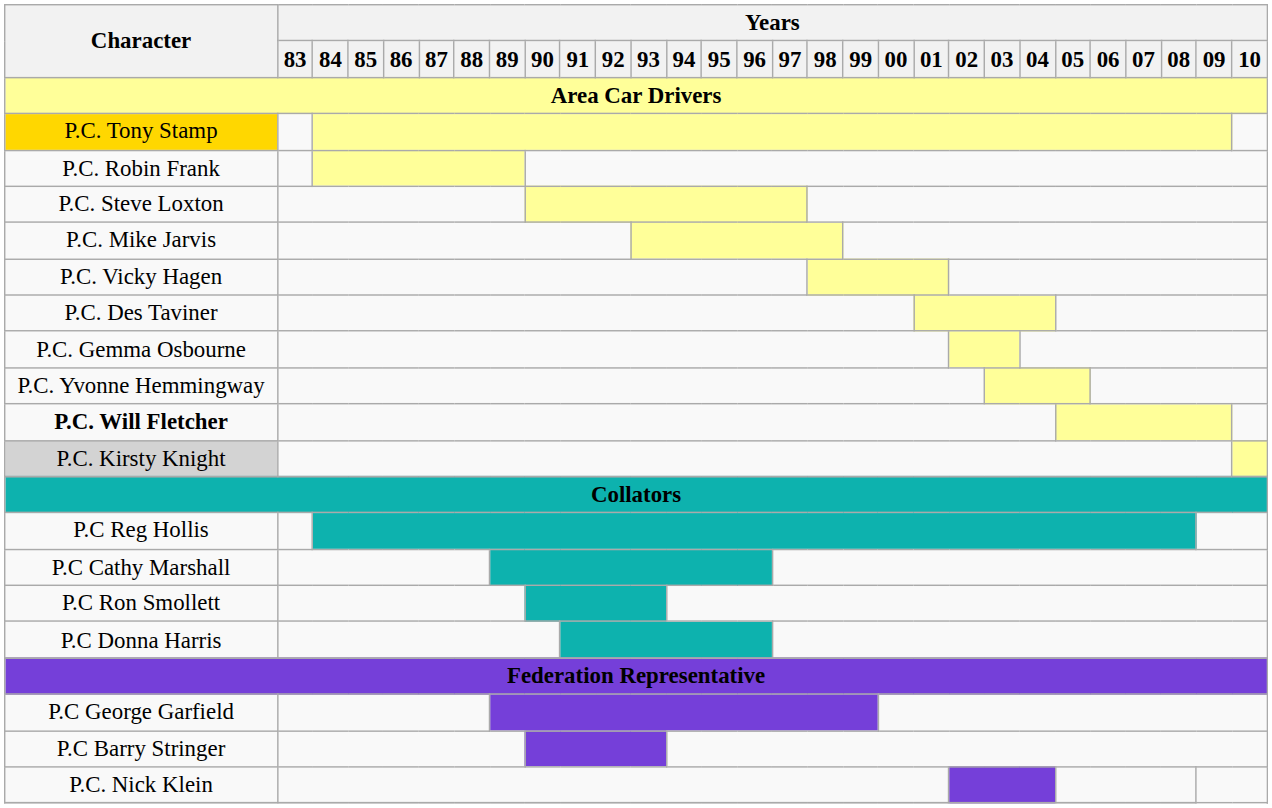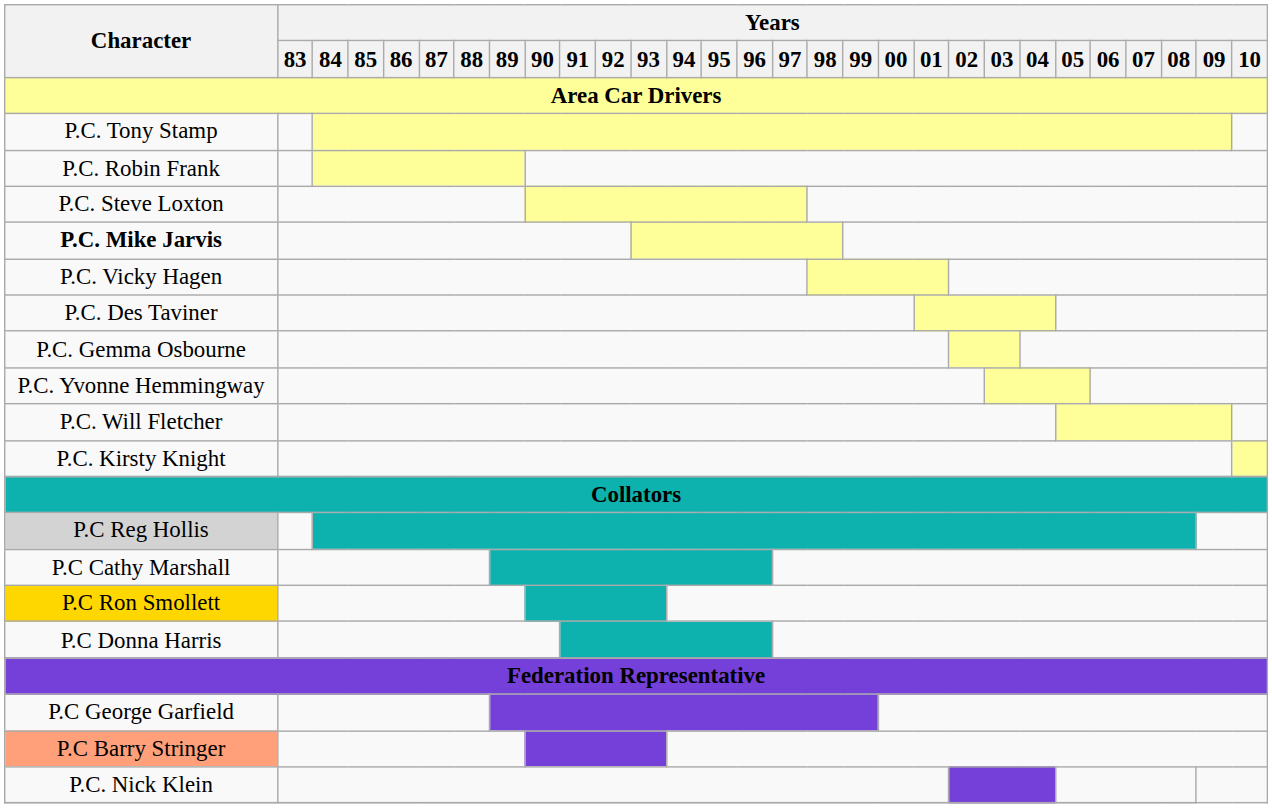(141, 131) gold background -> (141, 131) no background
(141, 240) normal -> (141, 240) bold
(141, 421) bold -> (141, 421) normal
(141, 458) lightgrey background -> (141, 458) no background
(141, 530) no background -> (141, 530) lightgrey background
(141, 603) no background -> (141, 603) gold background
(141, 748) no background -> (141, 748) lightsalmon background
